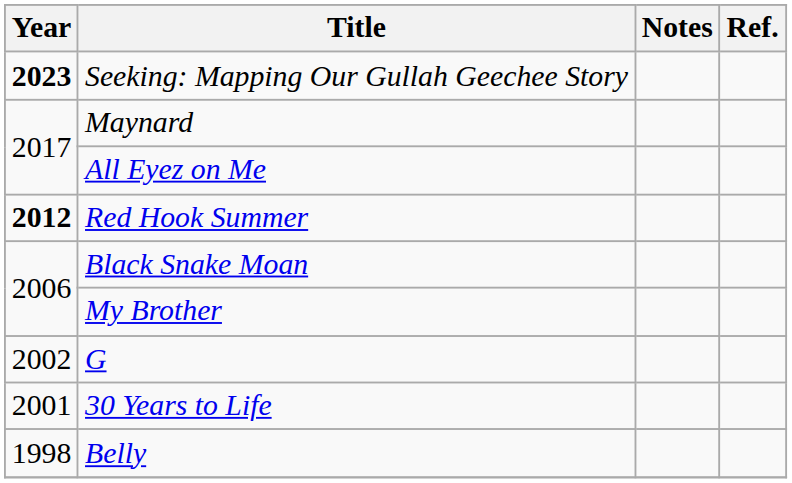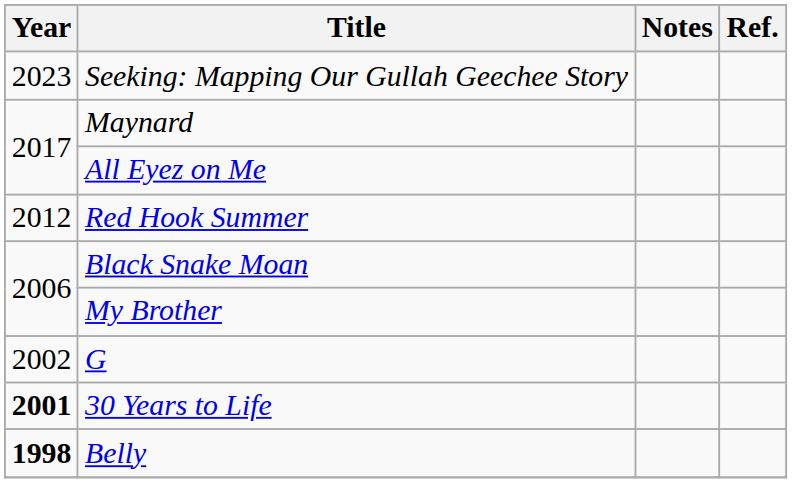(42, 75) bold -> (42, 75) normal
(42, 216) bold -> (42, 216) normal
(42, 405) normal -> (42, 405) bold
(42, 452) normal -> (42, 452) bold
